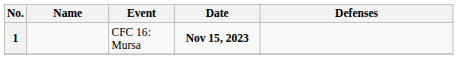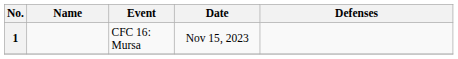(217, 38) bold -> (217, 38) normal
